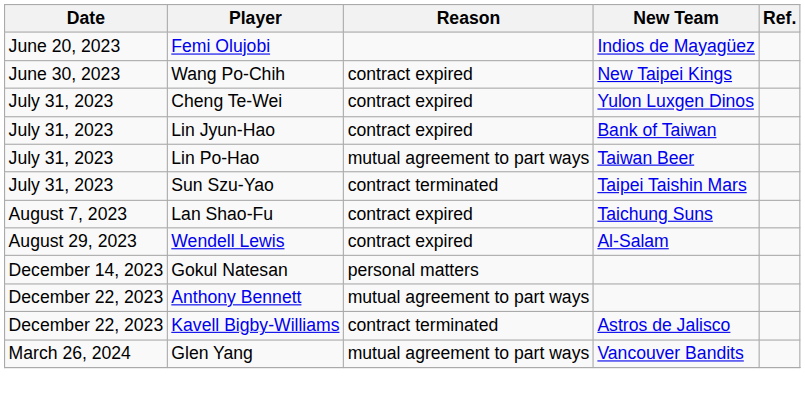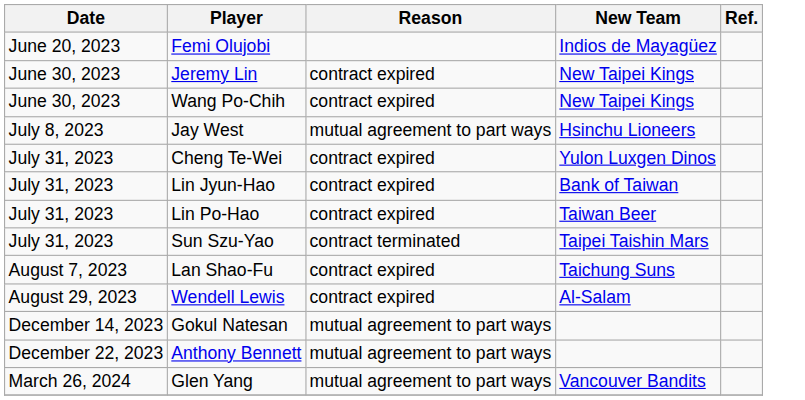+ row: (214, 74)
+ row: (207, 130)
(468, 158) mutual agreement to part ways -> (372, 213) contract expired
(413, 269) personal matters -> (430, 325) mutual agreement to part ways
- row: (255, 325)
